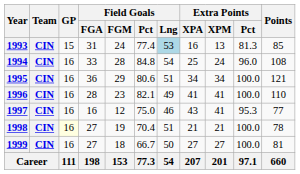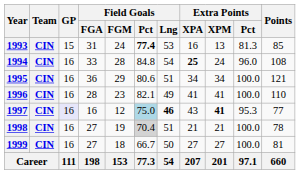(146, 45) normal -> (146, 45) bold
(169, 45) lightblue background -> (169, 45) no background
(193, 62) normal -> (193, 62) bold
(69, 111) no background -> (69, 111) lavender background
(146, 111) no background -> (146, 111) lightblue background
(169, 111) normal -> (169, 111) bold
(220, 111) normal -> (220, 111) bold
(69, 128) lightyellow background -> (69, 128) no background
(146, 128) no background -> (146, 128) lightgrey background
